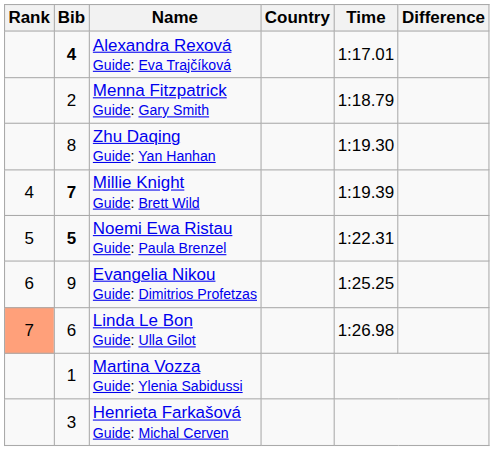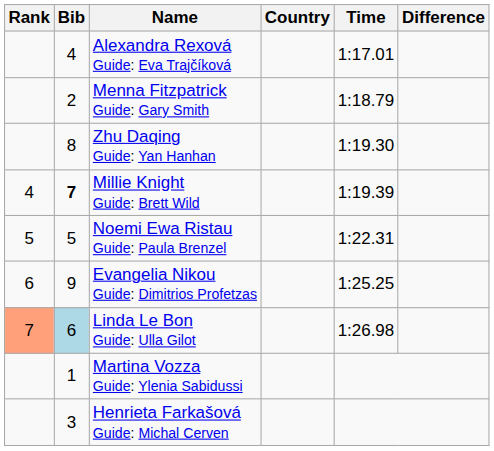(71, 54) bold -> (71, 54) normal
(71, 238) bold -> (71, 238) normal
(71, 330) no background -> (71, 330) lightblue background
